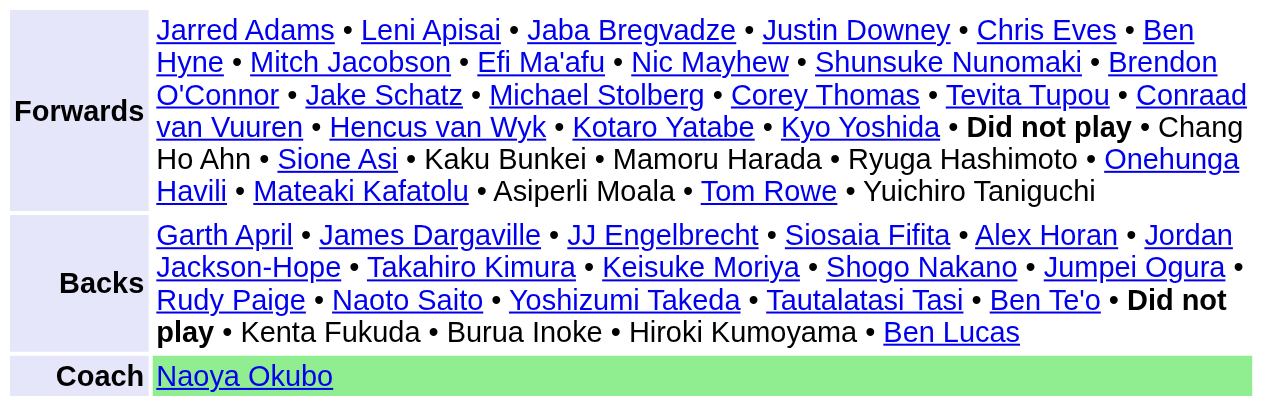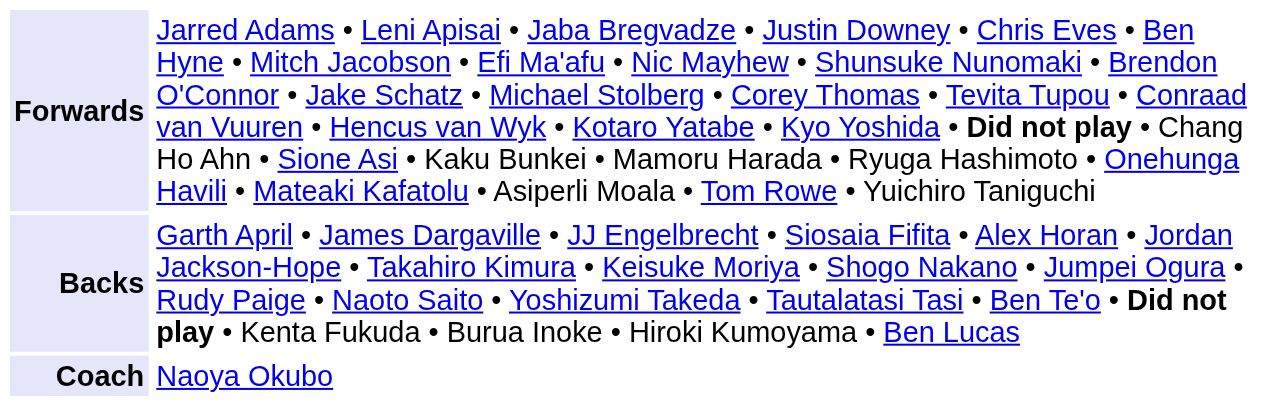(245, 376) lightgreen background -> (245, 376) no background
